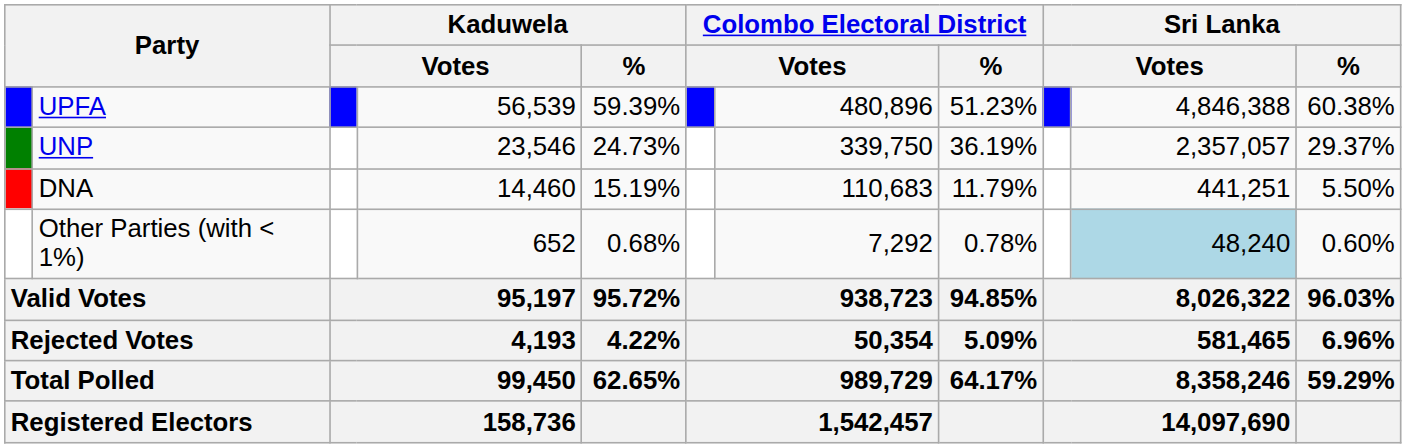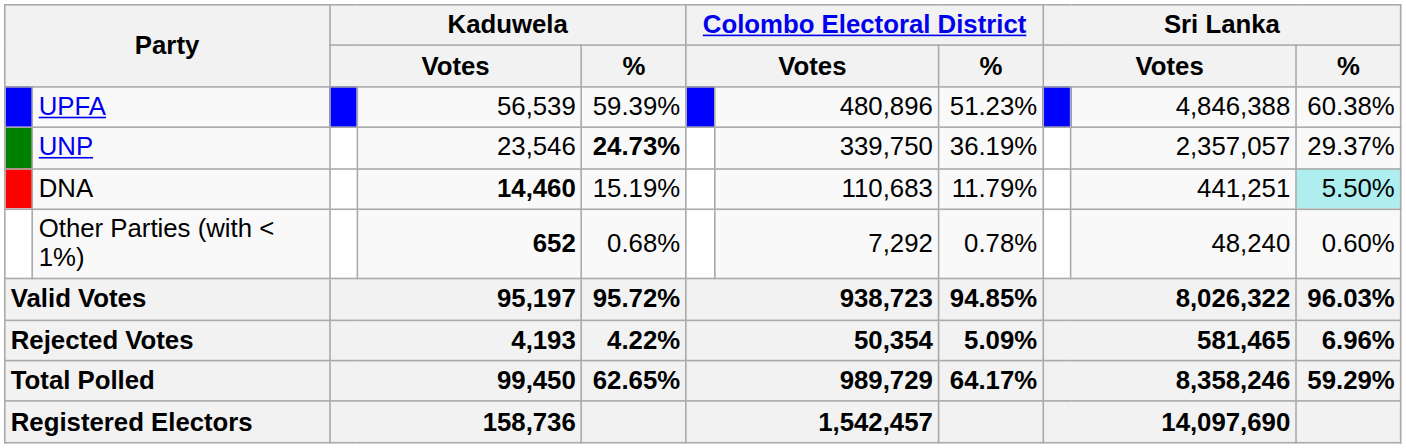(636, 147) normal -> (636, 147) bold
(536, 188) normal -> (536, 188) bold
(1358, 188) no background -> (1358, 188) paleturquoise background
(554, 243) normal -> (554, 243) bold
(1251, 243) lightblue background -> (1251, 243) no background
